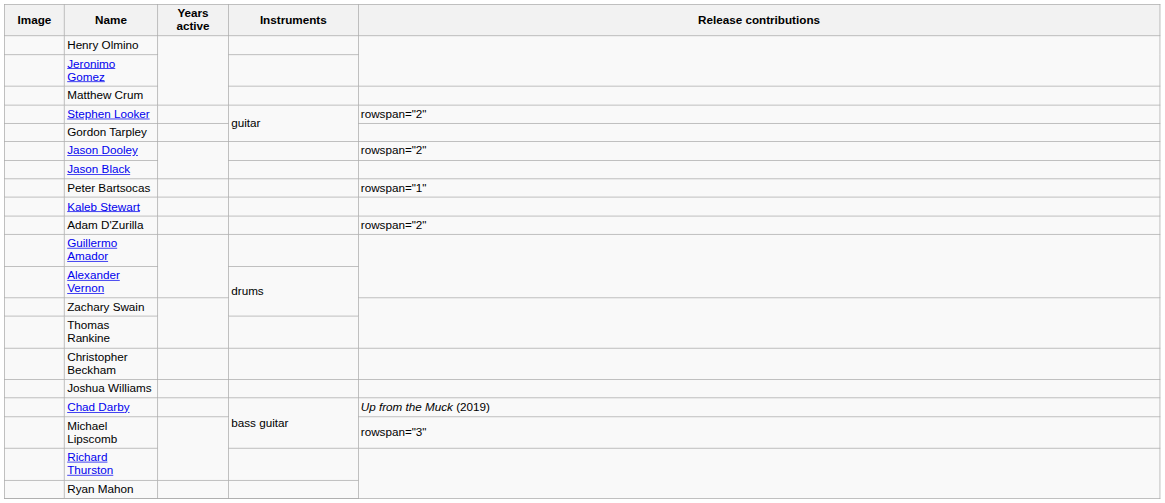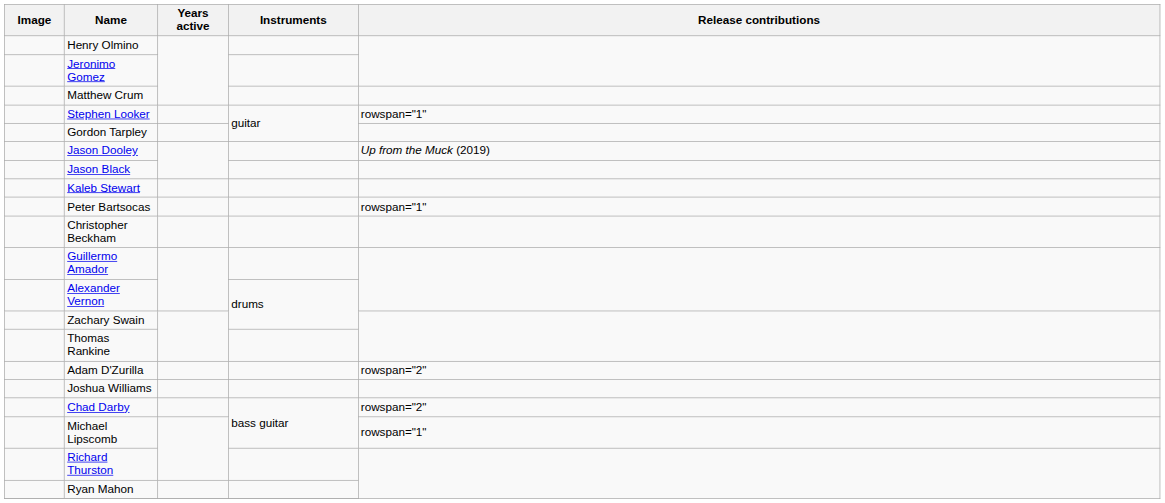(394, 114) rowspan="2" -> (394, 114) rowspan="1"
(394, 151) rowspan="2" -> (425, 151) Up from the Muck (2019)
rows swapped: (104, 206) <-> (109, 188)
rows swapped: (97, 363) <-> (105, 225)
(425, 407) Up from the Muck (2019) -> (394, 407) rowspan="2"
(394, 432) rowspan="3" -> (394, 432) rowspan="1"
